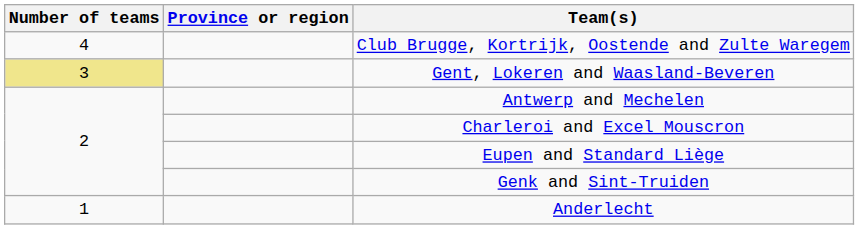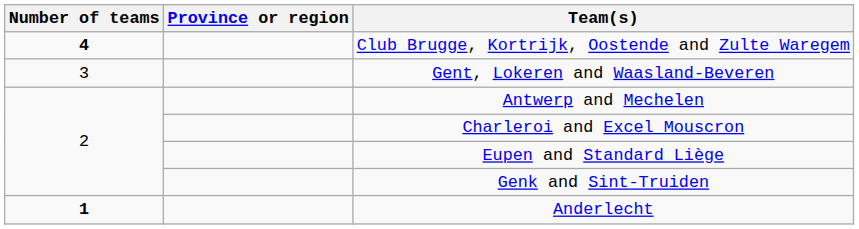(84, 46) normal -> (84, 46) bold
(84, 73) khaki background -> (84, 73) no background
(84, 210) normal -> (84, 210) bold
